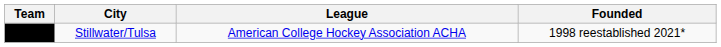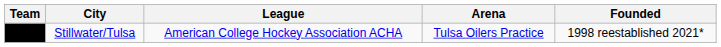+ column: (489, 14)
